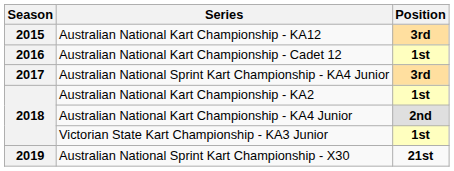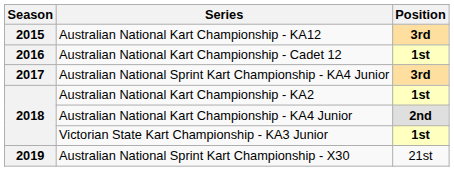(421, 155) bold -> (421, 155) normal
